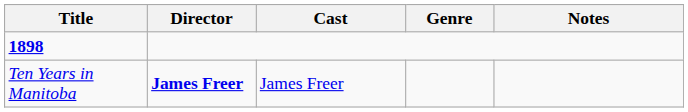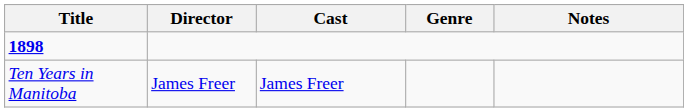(197, 83) bold -> (193, 83) normal
